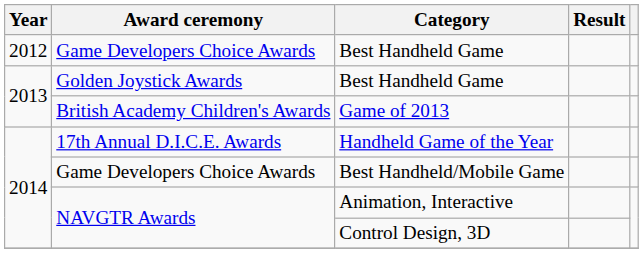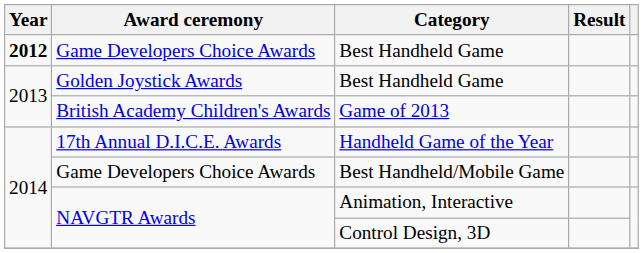(28, 50) normal -> (28, 50) bold
